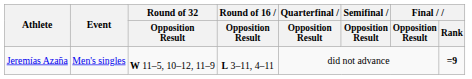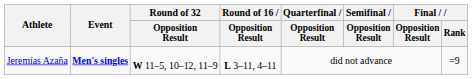(99, 61) normal -> (100, 61) bold
(452, 61) bold -> (455, 61) normal
